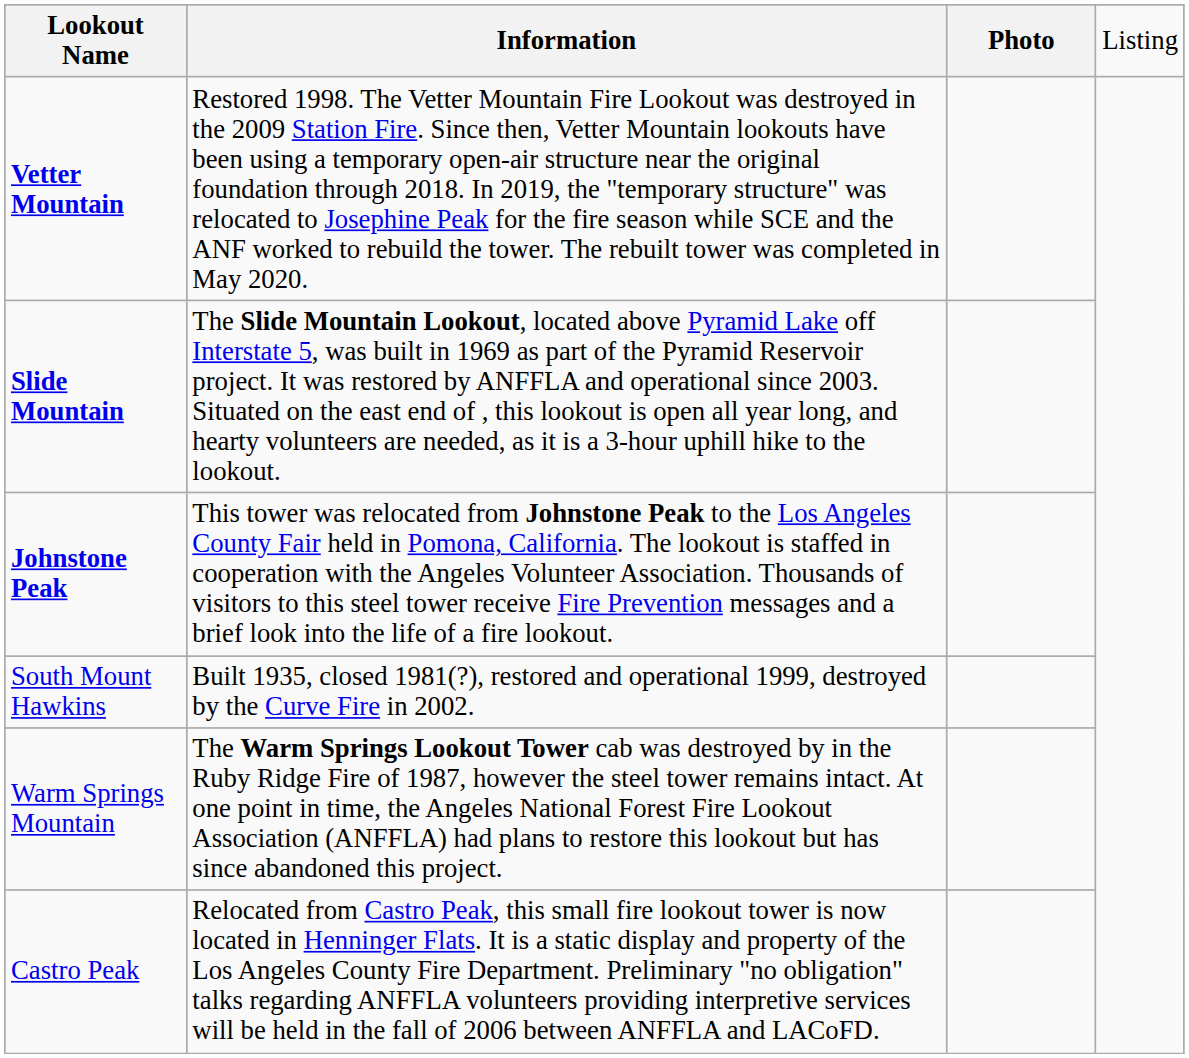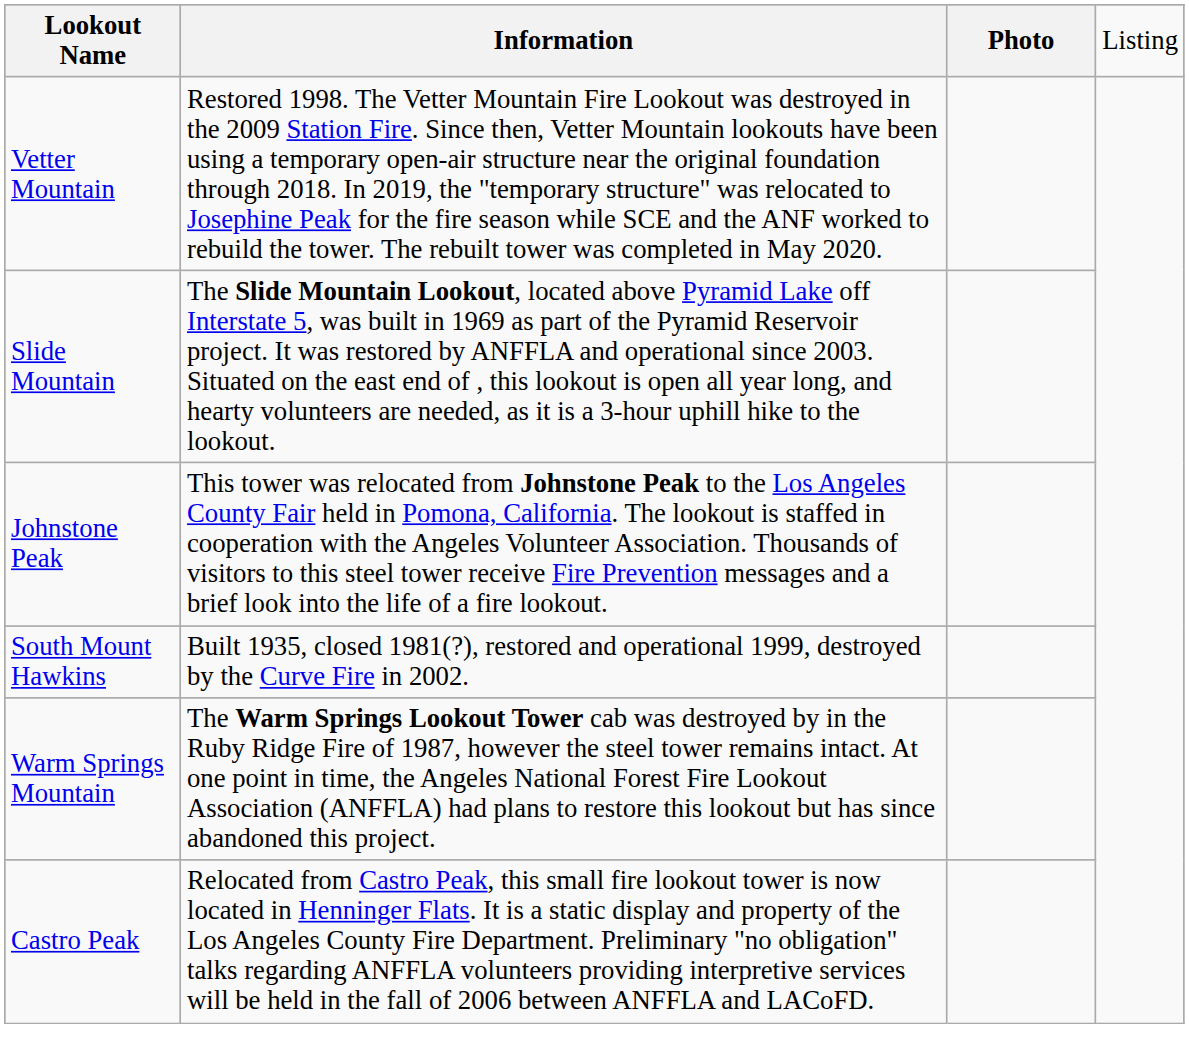(67, 188) bold -> (63, 173) normal
(67, 396) bold -> (63, 365) normal
(69, 573) bold -> (64, 543) normal
